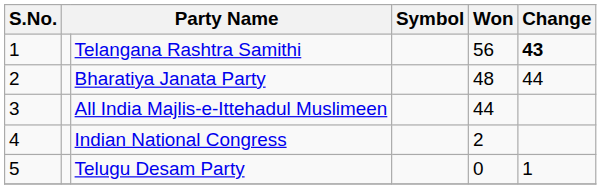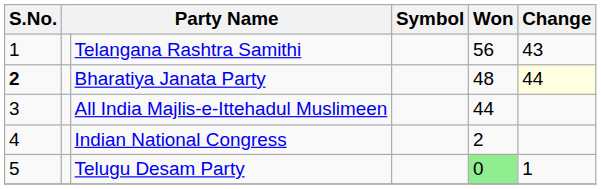(533, 49) bold -> (533, 49) normal
(14, 79) normal -> (14, 79) bold
(533, 79) no background -> (533, 79) lightyellow background
(478, 169) no background -> (478, 169) lightgreen background
